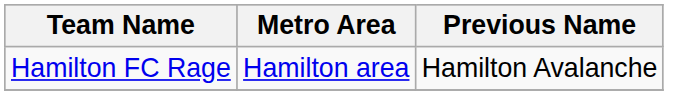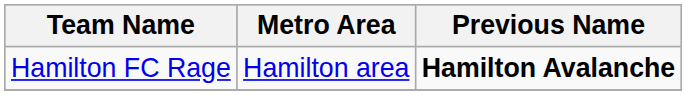(540, 68) normal -> (548, 68) bold
